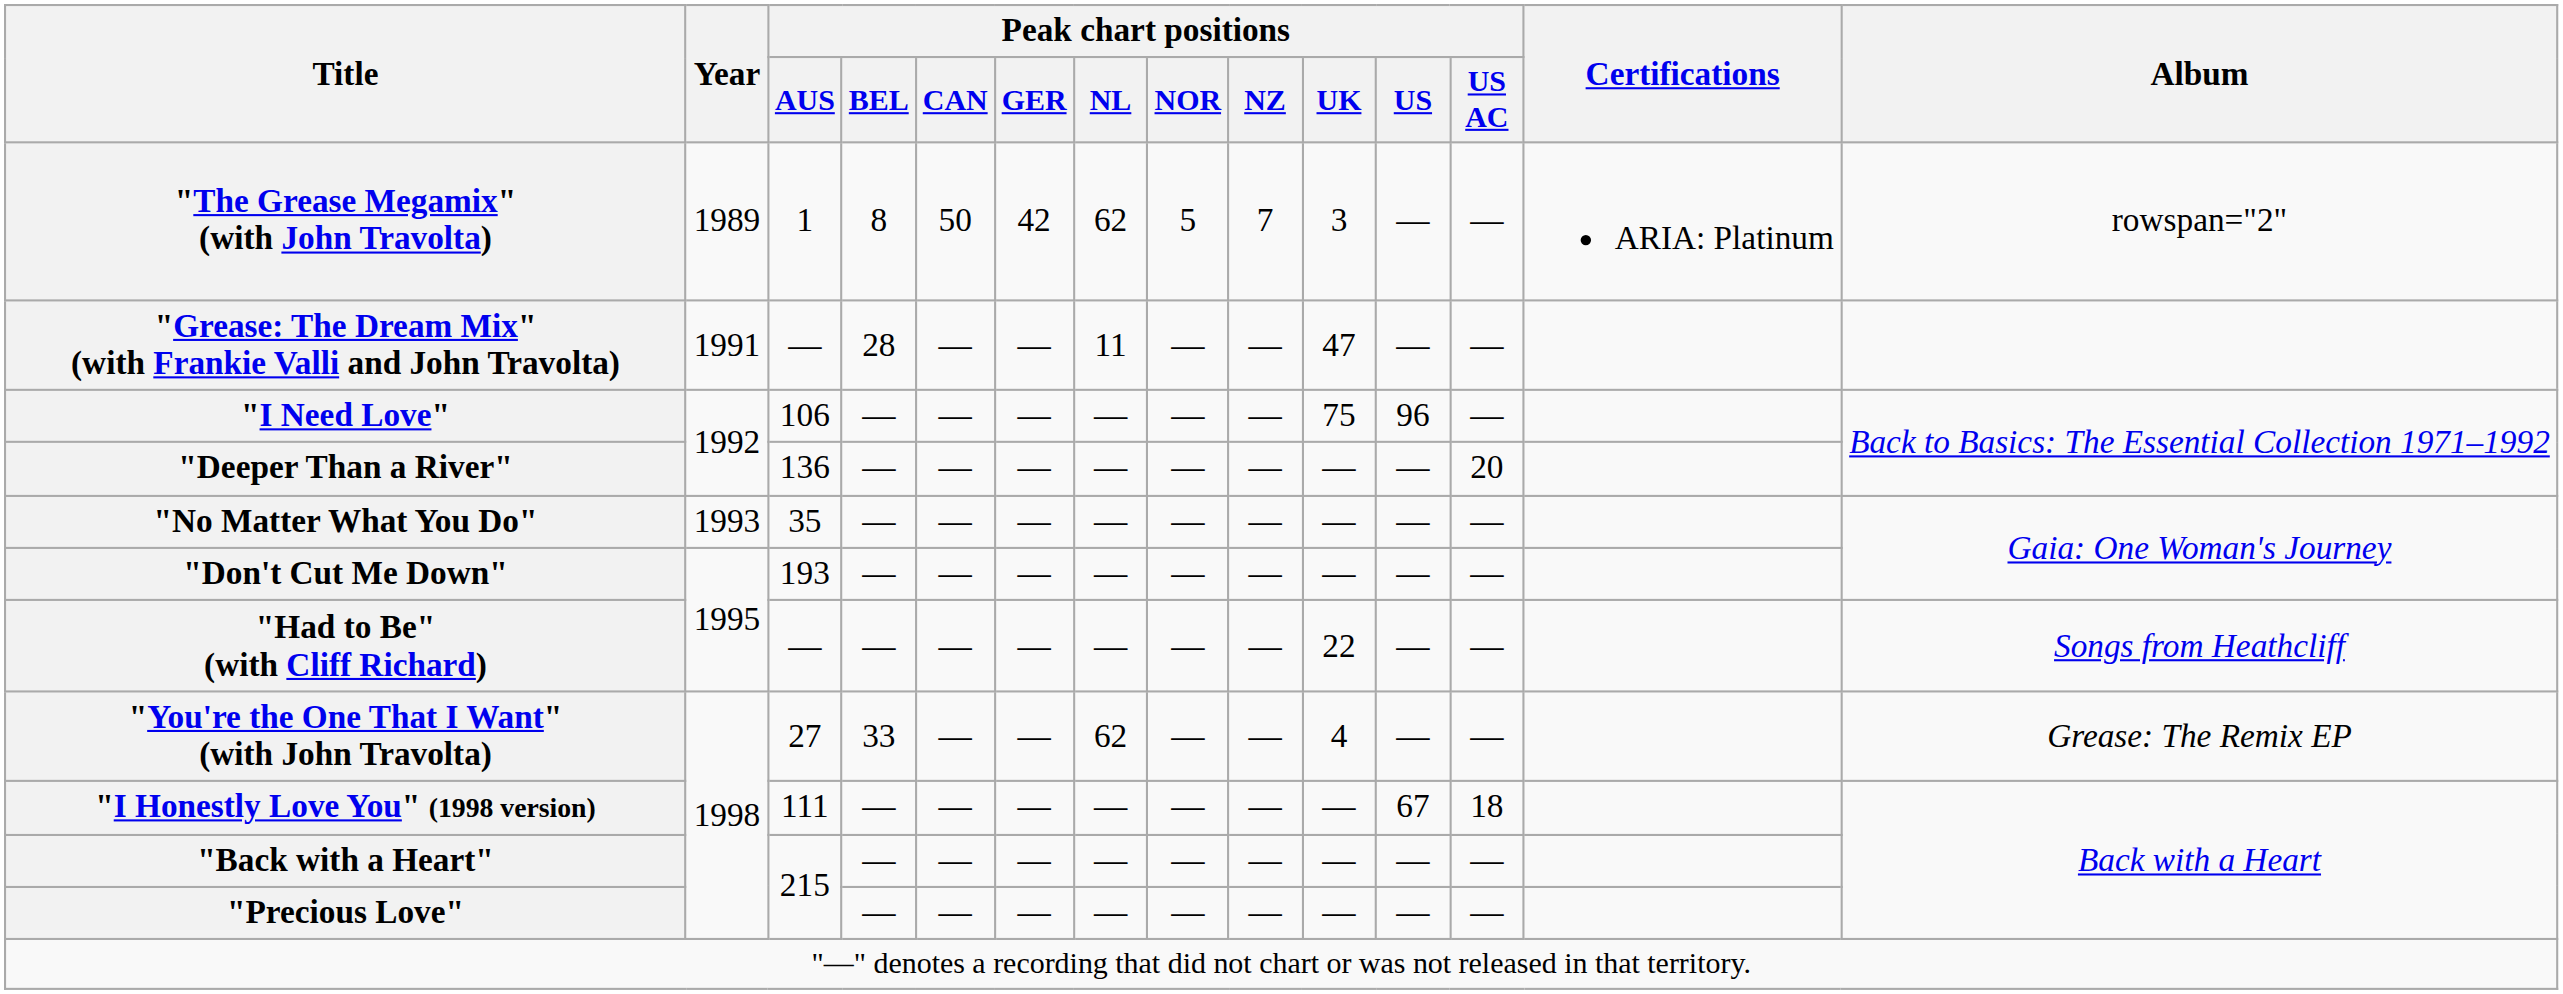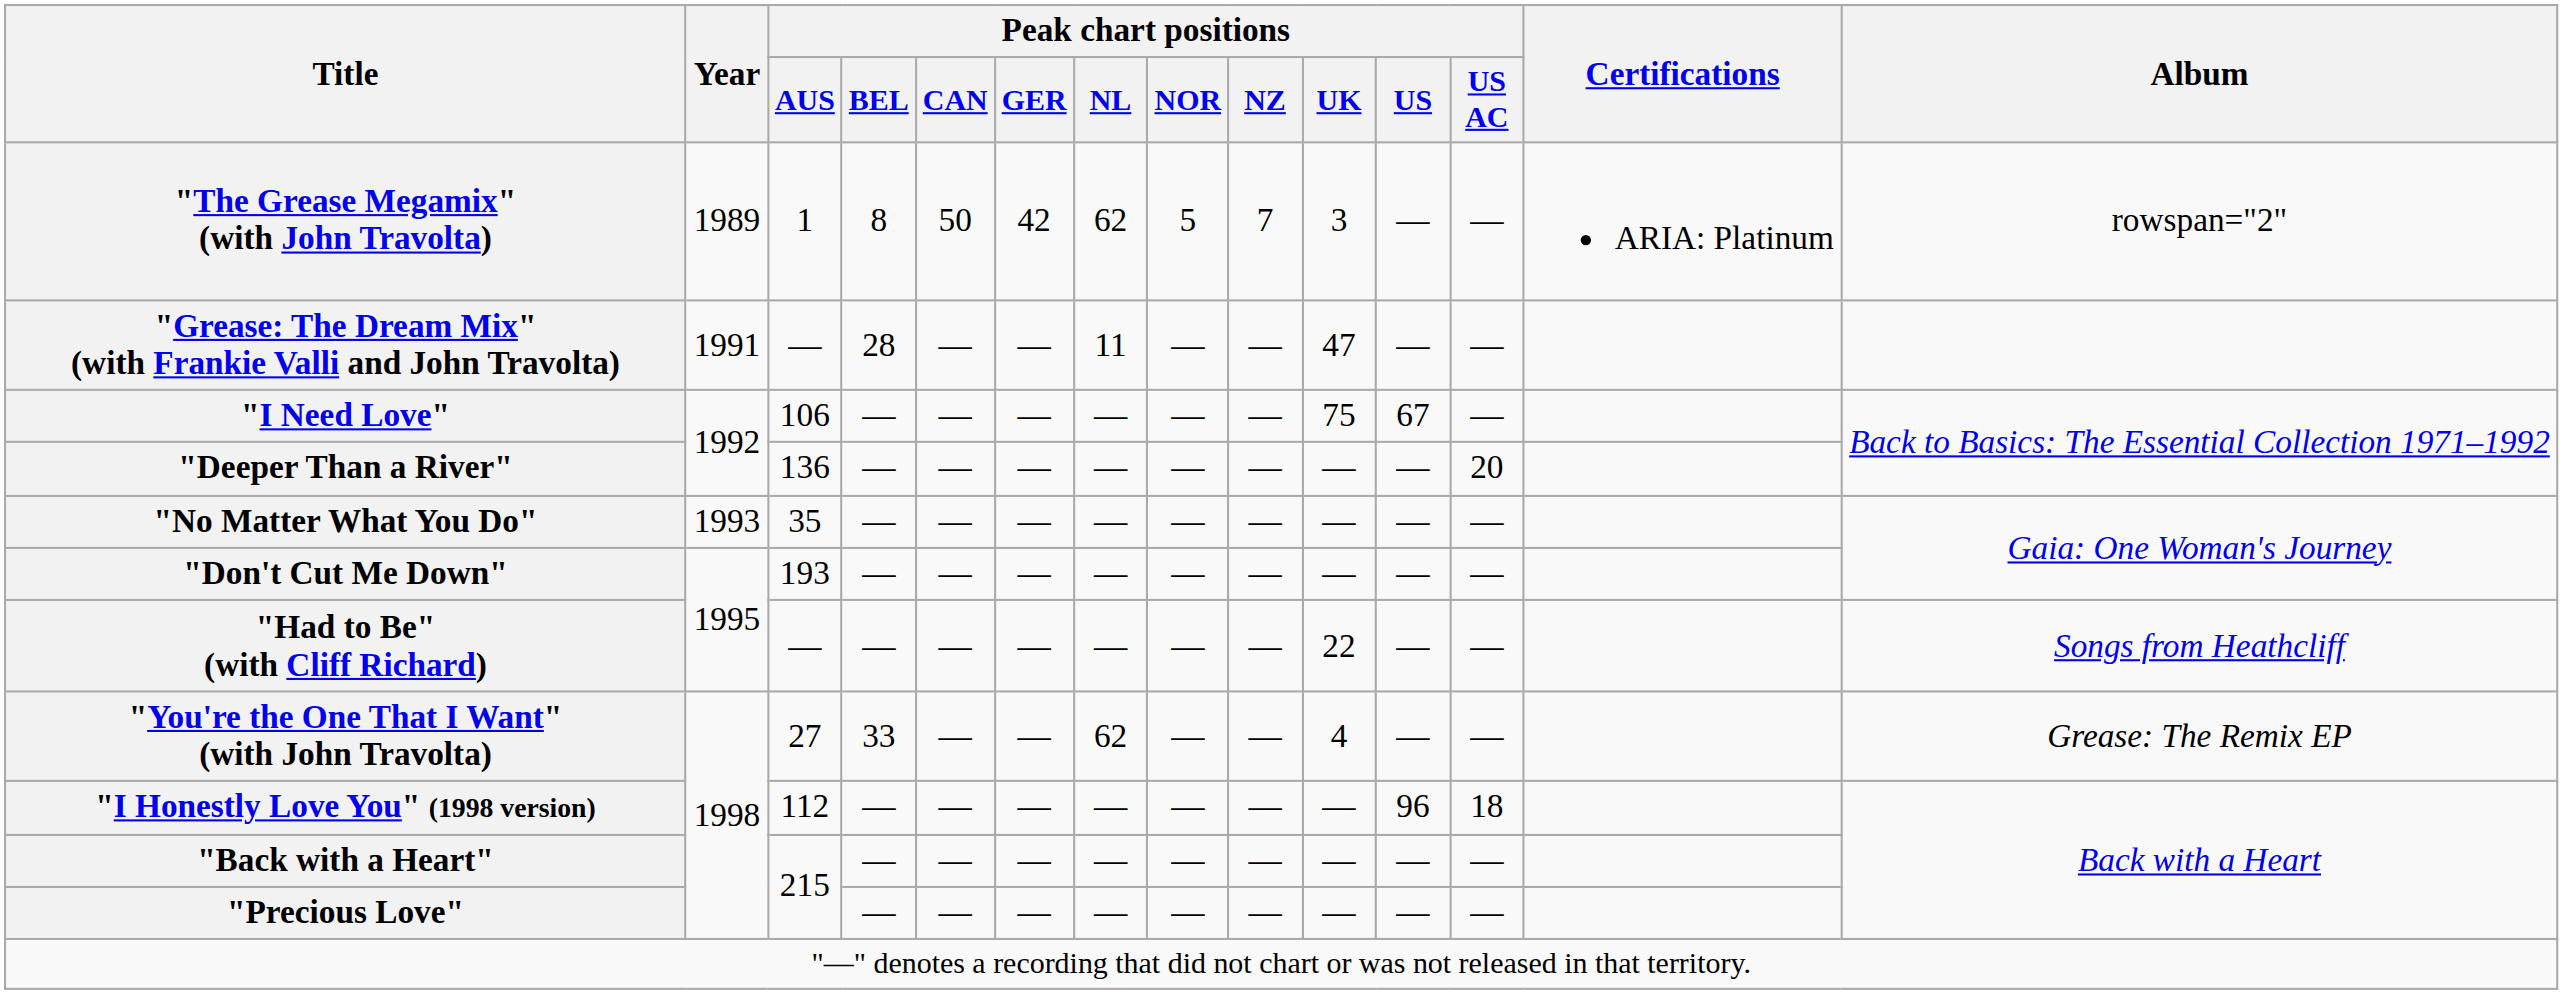(1413, 415) 96 -> (1413, 415) 67
(805, 806) 111 -> (805, 806) 112
(1413, 806) 67 -> (1413, 806) 96
